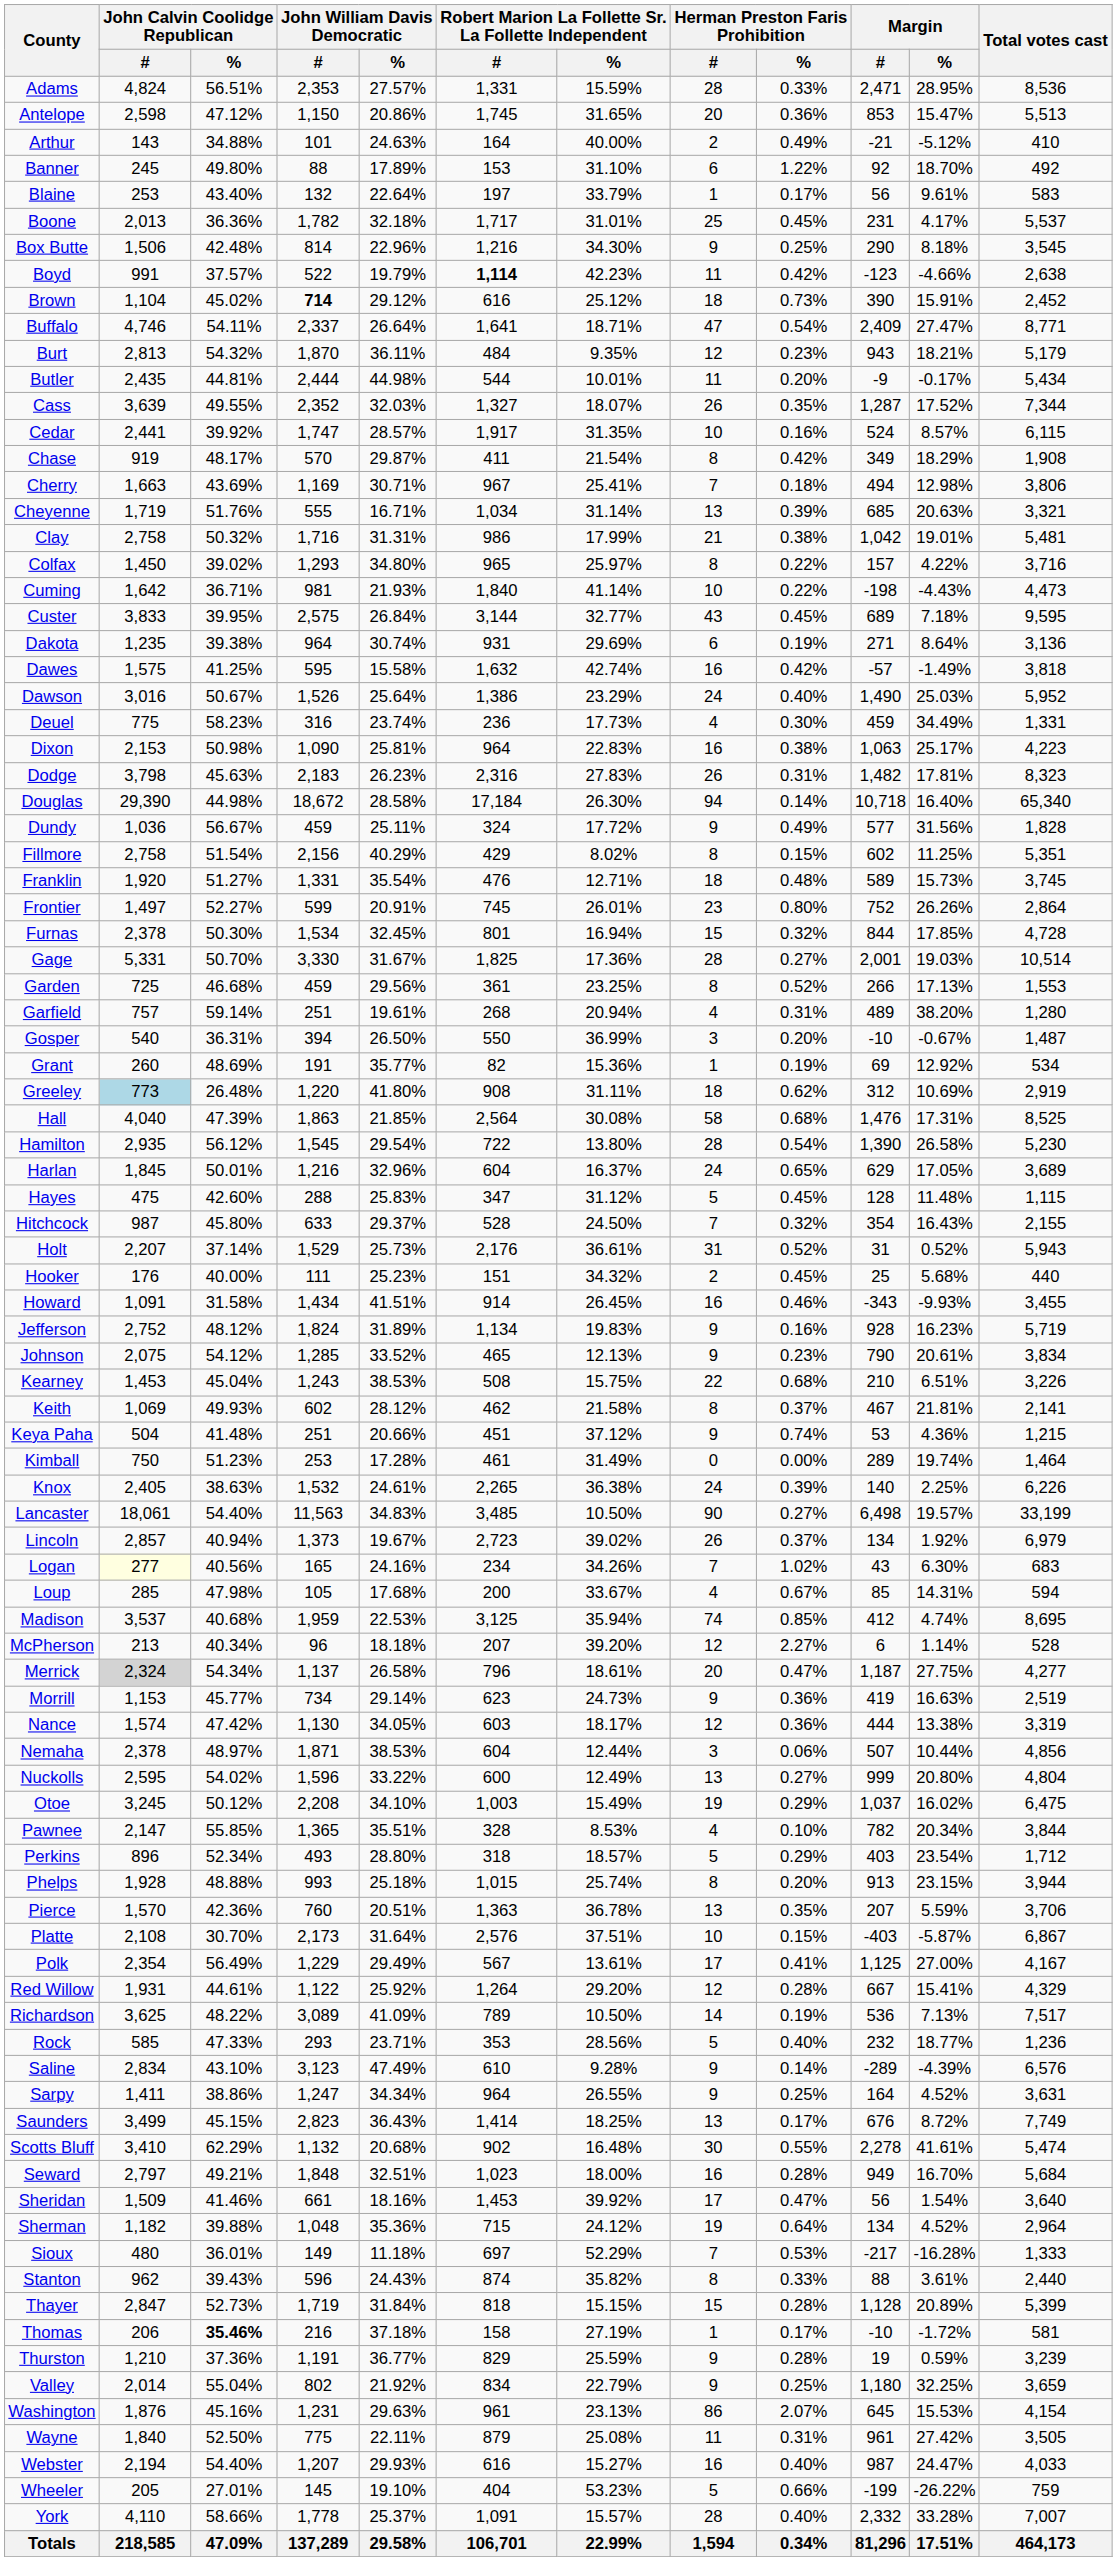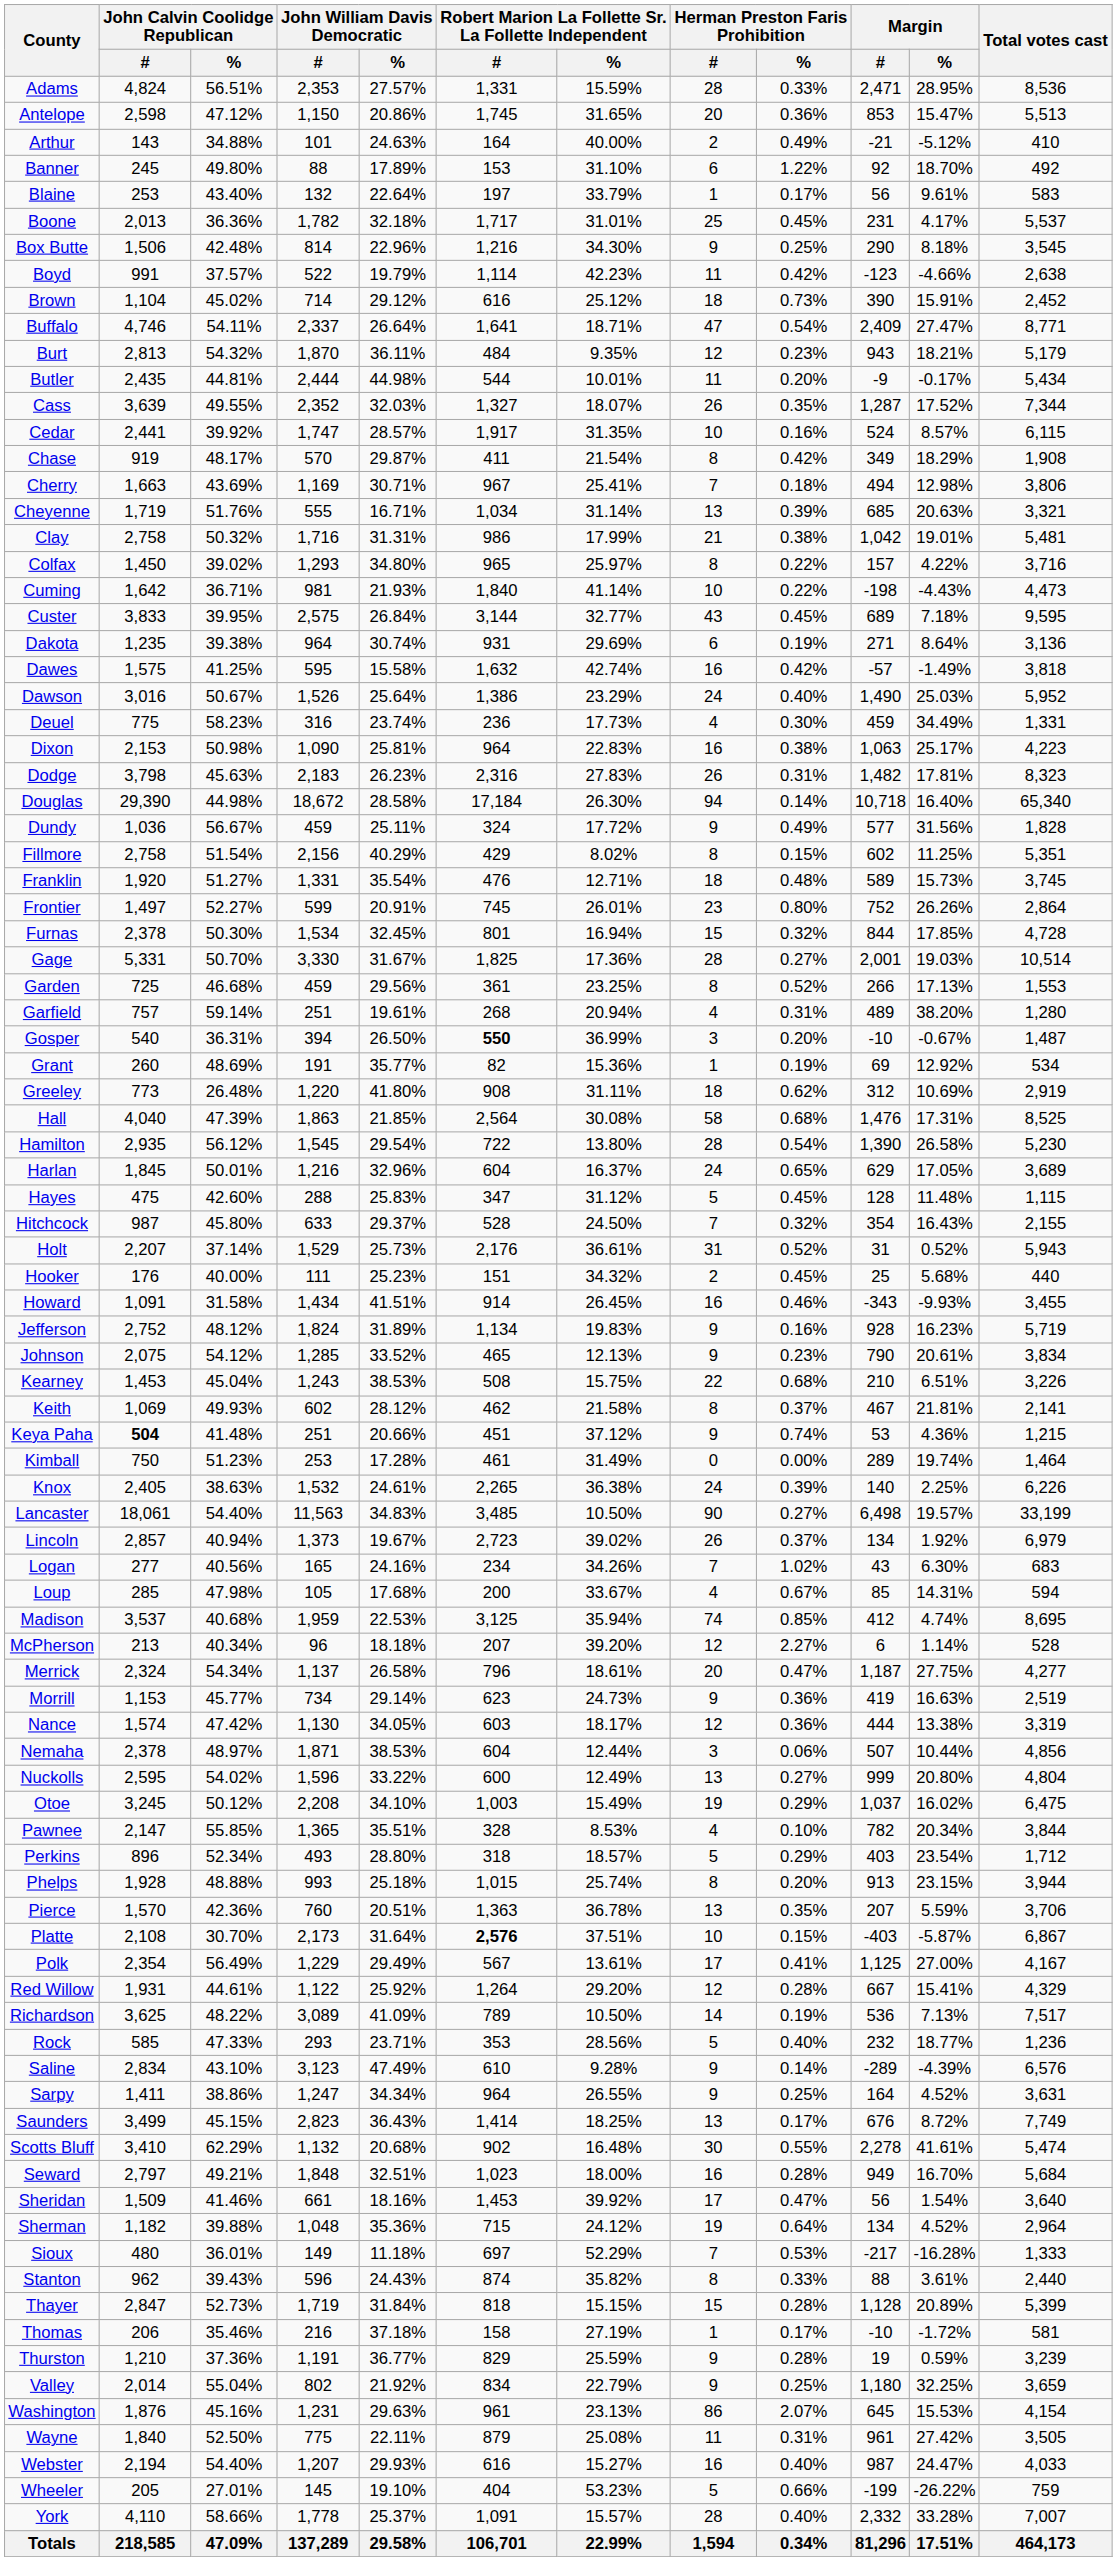(497, 273) bold -> (497, 273) normal
(318, 300) bold -> (318, 300) normal
(497, 1039) normal -> (497, 1039) bold
(145, 1092) lightblue background -> (145, 1092) no background
(145, 1435) normal -> (145, 1435) bold
(145, 1567) lightyellow background -> (145, 1567) no background
(145, 1672) lightgrey background -> (145, 1672) no background
(497, 1936) normal -> (497, 1936) bold
(234, 2332) bold -> (234, 2332) normal
